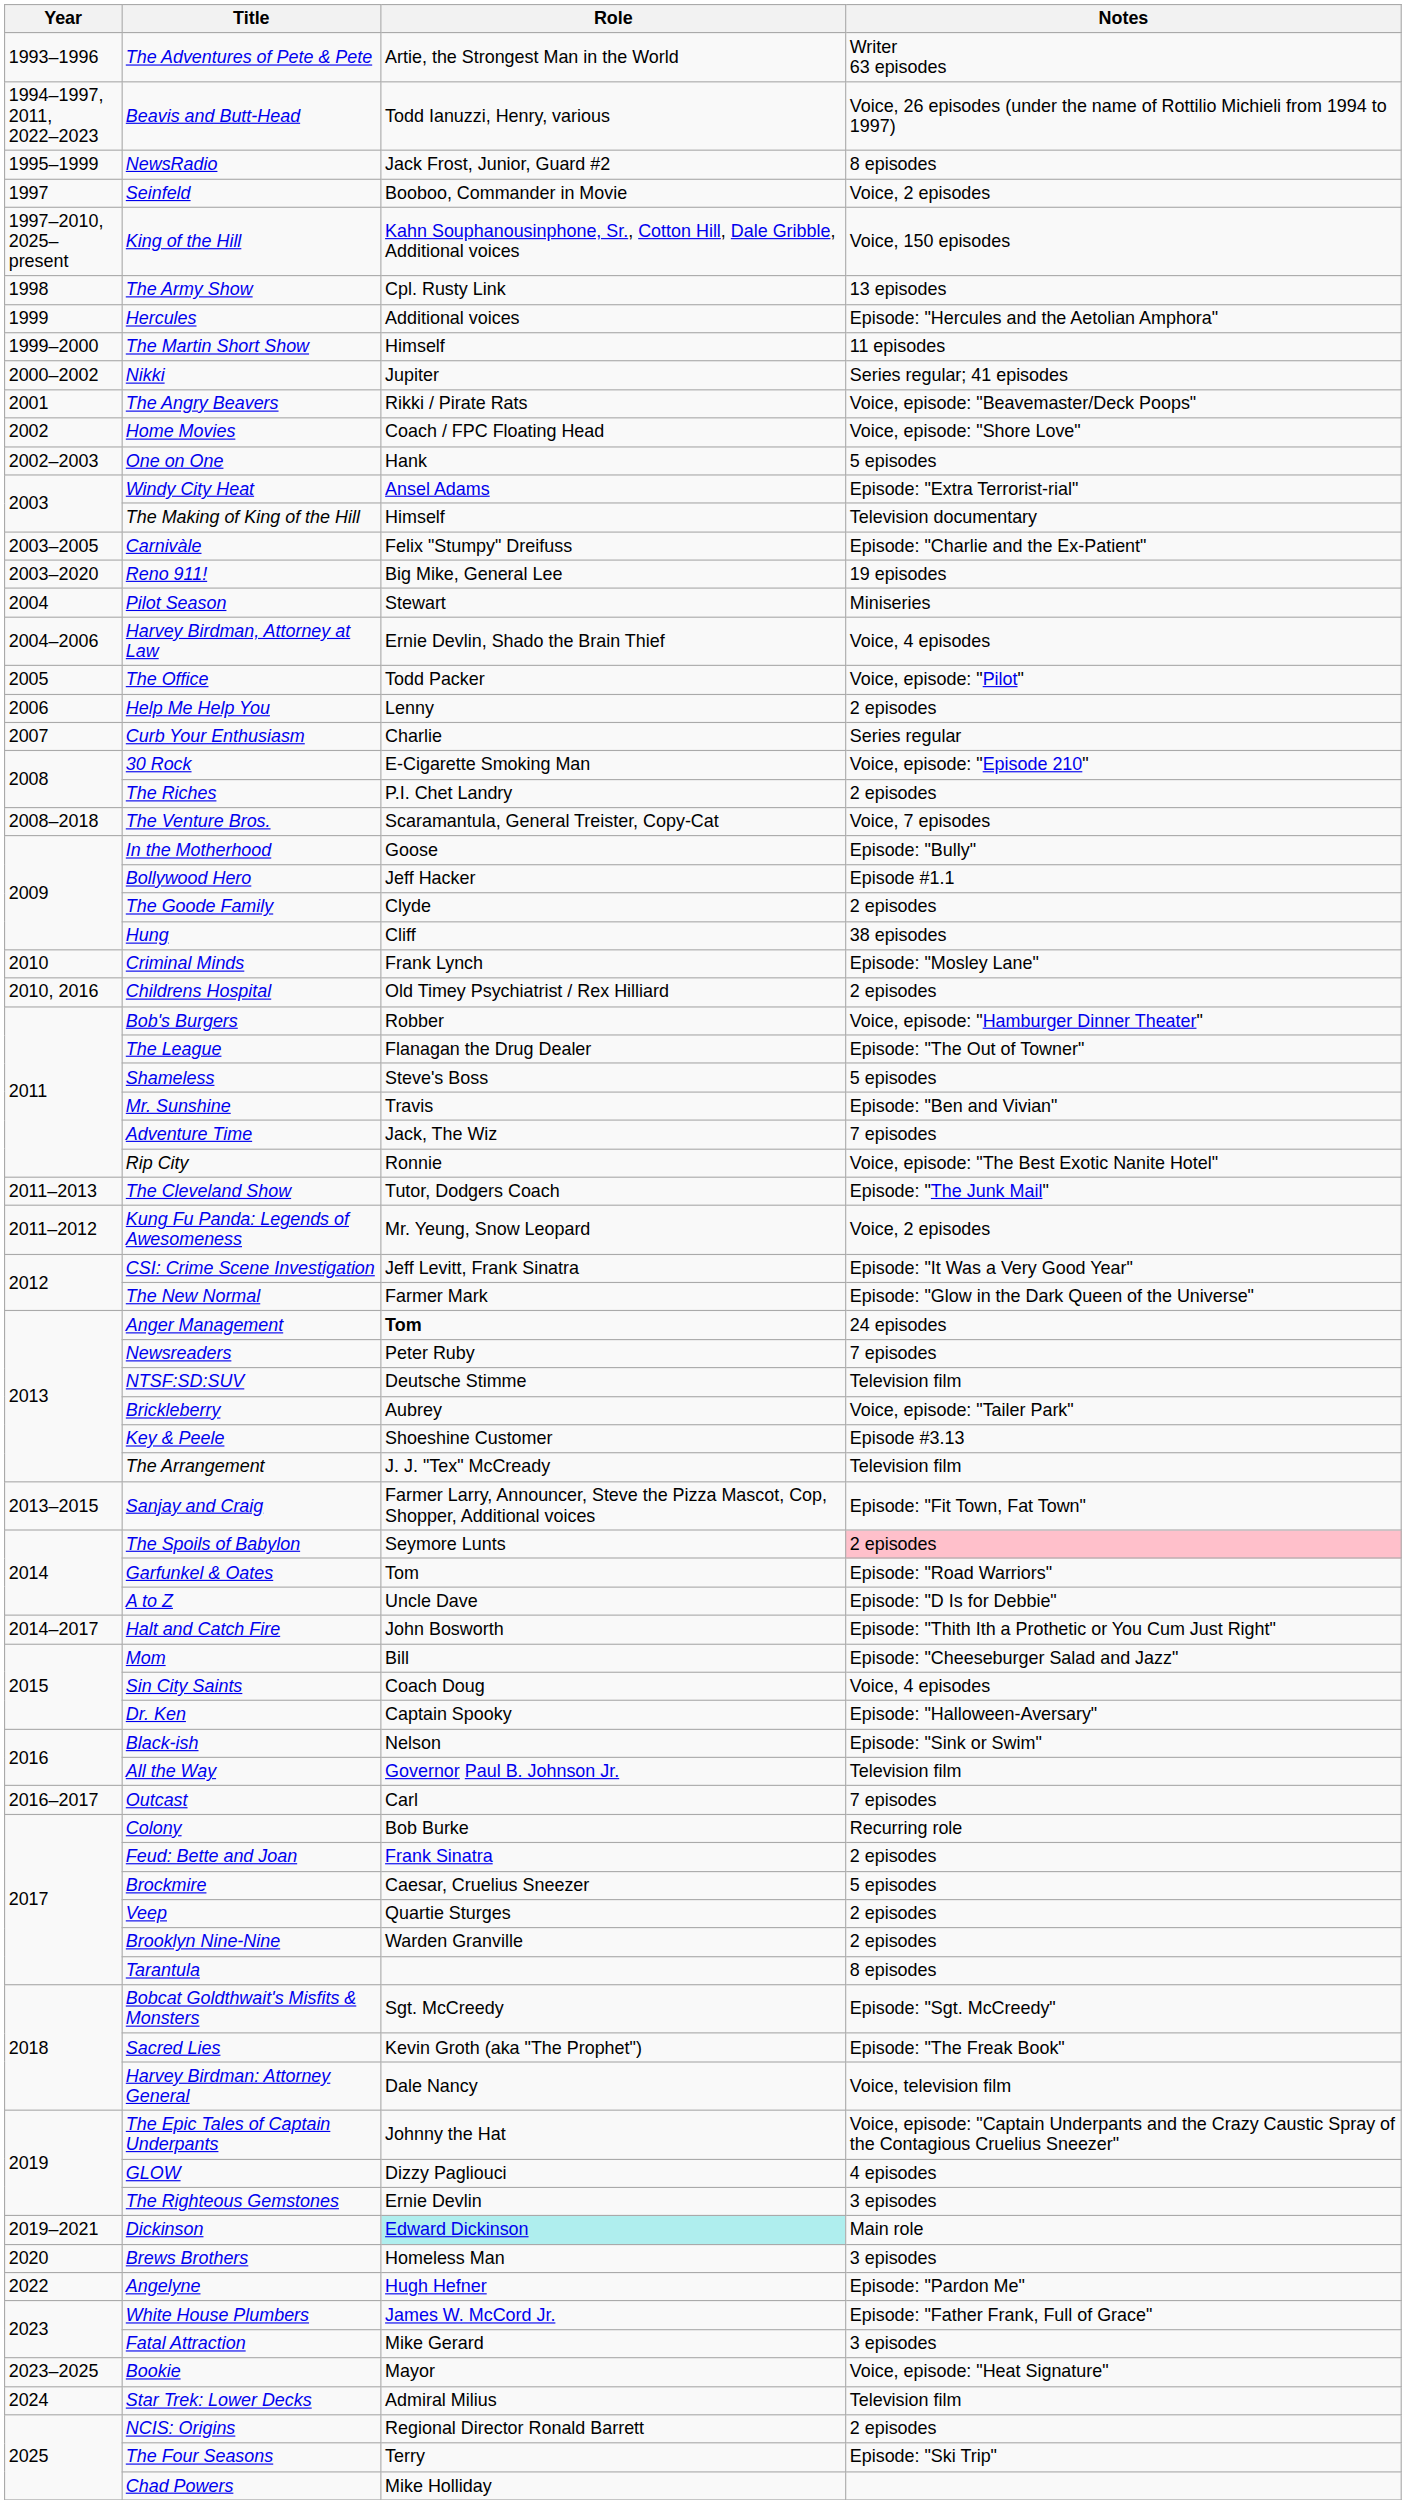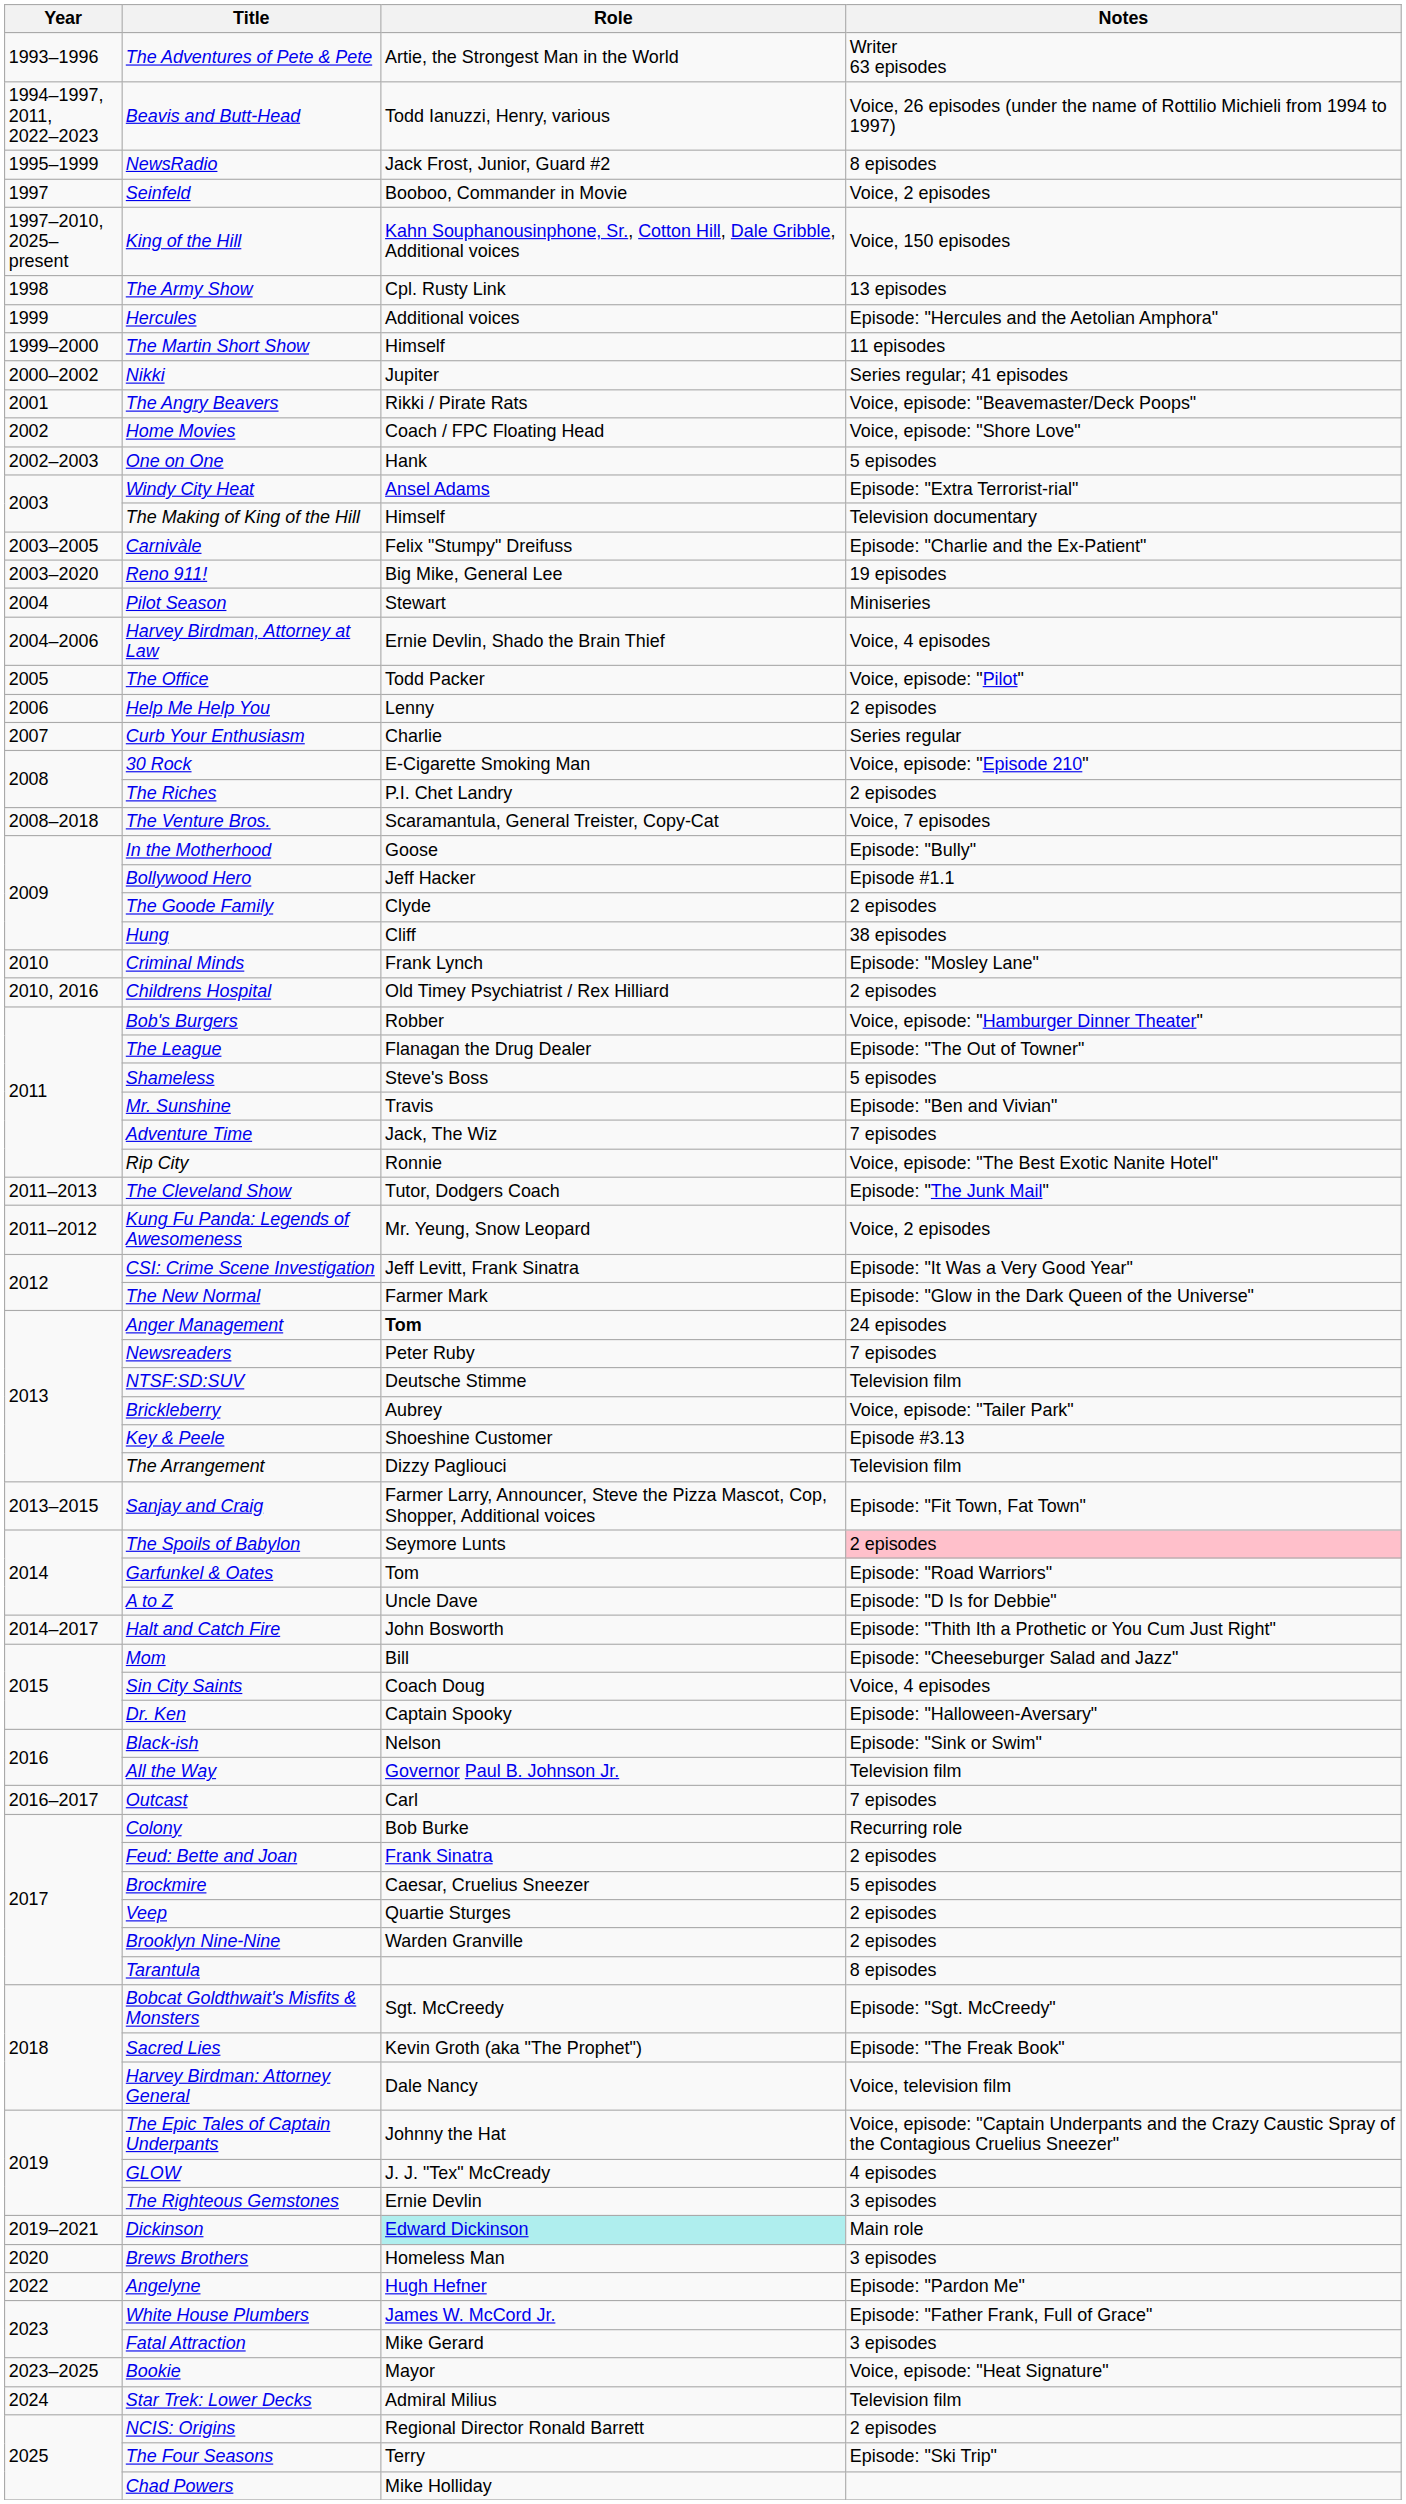(468, 1467) J. J. "Tex" McCready -> (446, 1467) Dizzy Pagliouci
(446, 2173) Dizzy Pagliouci -> (468, 2173) J. J. "Tex" McCready
